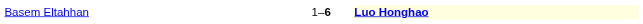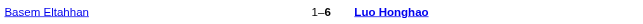(391, 12) lightyellow background -> (391, 12) no background
